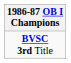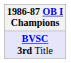(35, 44) no background -> (35, 44) lavender background
